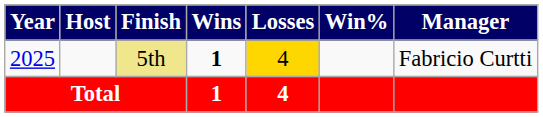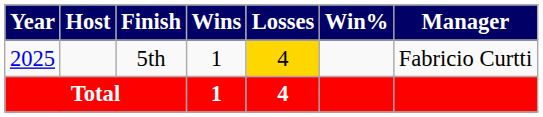(151, 58) khaki background -> (151, 58) no background
(216, 58) bold -> (216, 58) normal
